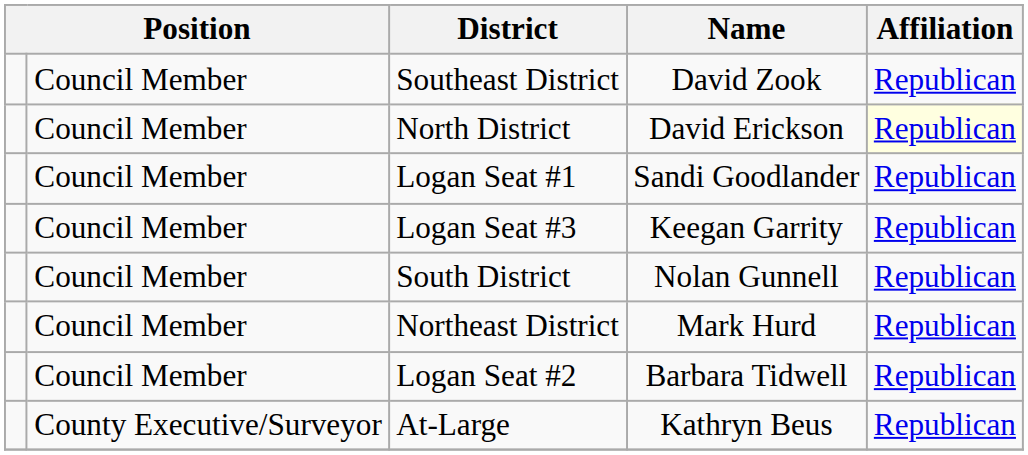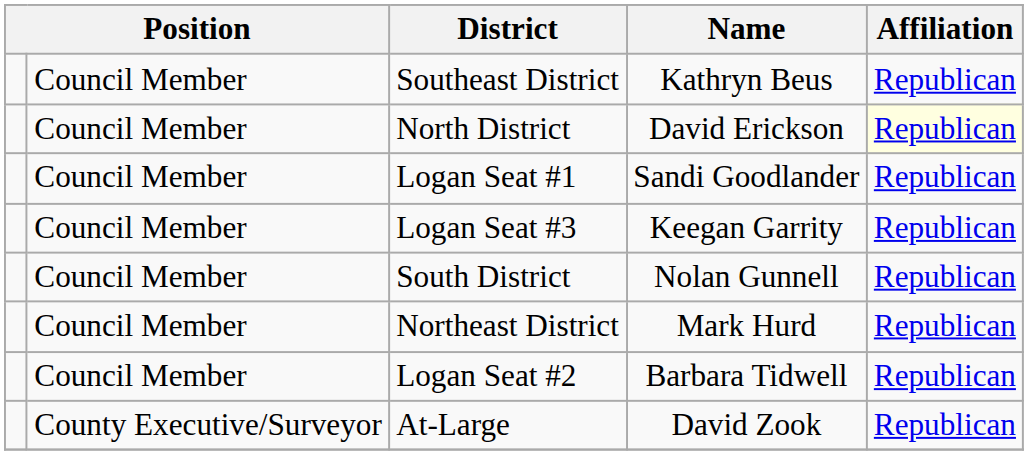(746, 78) David Zook -> (746, 78) Kathryn Beus
(746, 425) Kathryn Beus -> (746, 425) David Zook
